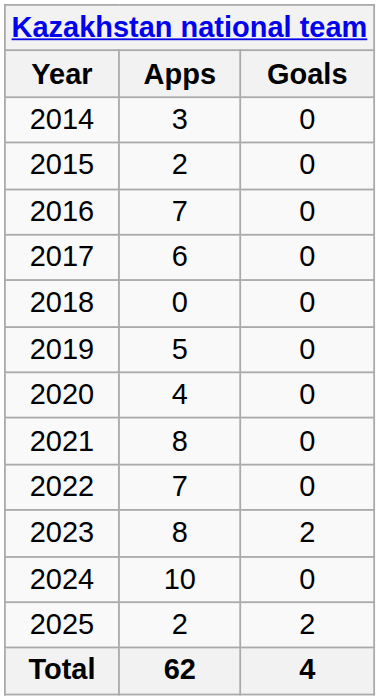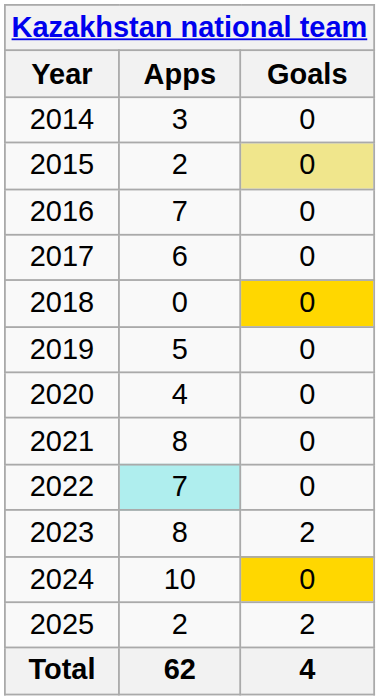(307, 165) no background -> (307, 165) khaki background
(307, 303) no background -> (307, 303) gold background
(180, 486) no background -> (180, 486) paleturquoise background
(307, 578) no background -> (307, 578) gold background
